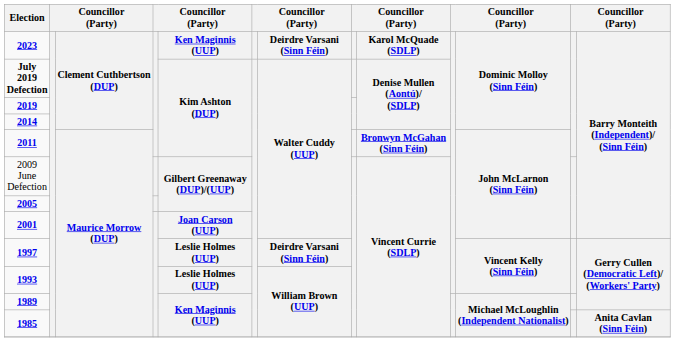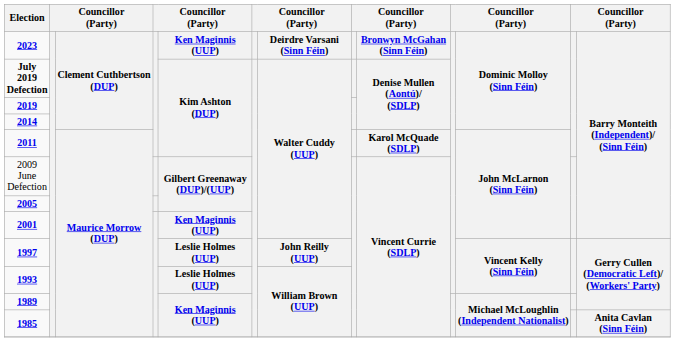(403, 45) Karol McQuade (SDLP) -> (403, 45) Bronwyn McGahan (Sinn Féin)
(403, 143) Bronwyn McGahan (Sinn Féin) -> (403, 143) Karol McQuade (SDLP)
(205, 225) Joan Carson (UUP) -> (205, 225) Ken Maginnis (UUP)
(304, 252) Deirdre Varsani (Sinn Féin) -> (304, 252) John Reilly (UUP)
